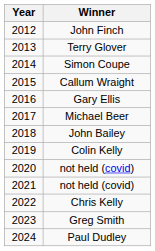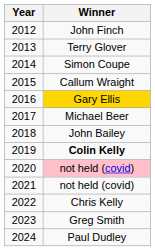(97, 99) no background -> (97, 99) gold background
(97, 151) normal -> (97, 151) bold
(97, 168) no background -> (97, 168) pink background
